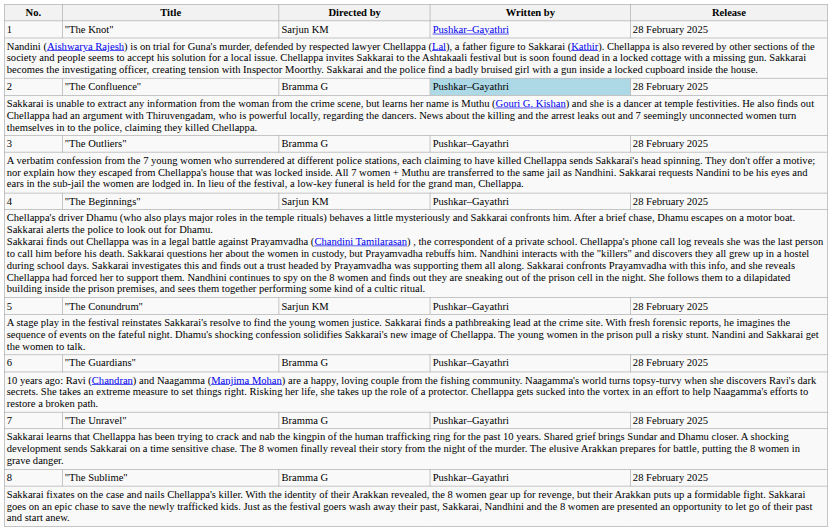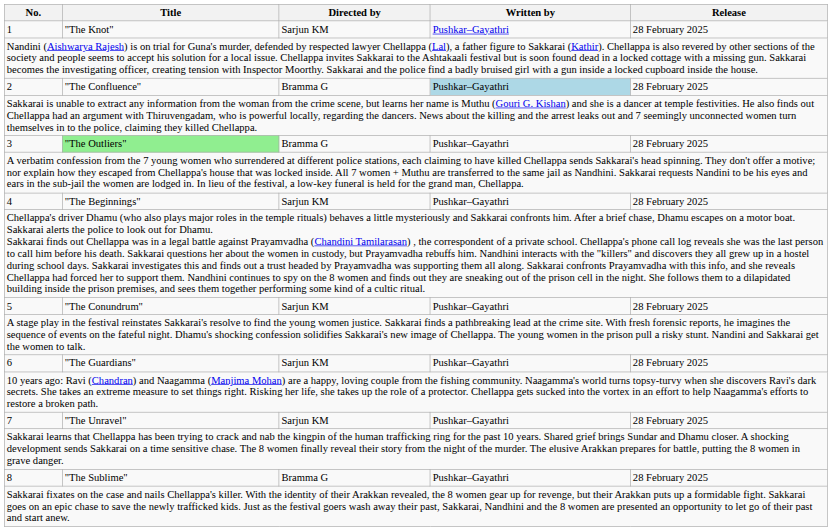(96, 144) no background -> (96, 144) lightgreen background
(305, 363) Bramma G -> (305, 363) Sarjun KM
(305, 420) Bramma G -> (305, 420) Sarjun KM
